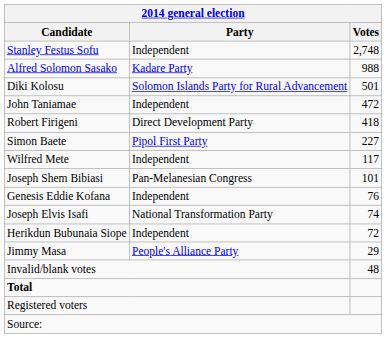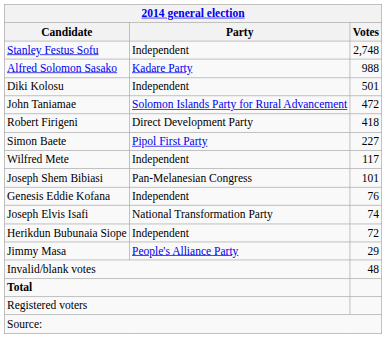(240, 86) Solomon Islands Party for Rural Advancement -> (160, 86) Independent
(160, 104) Independent -> (240, 104) Solomon Islands Party for Rural Advancement
